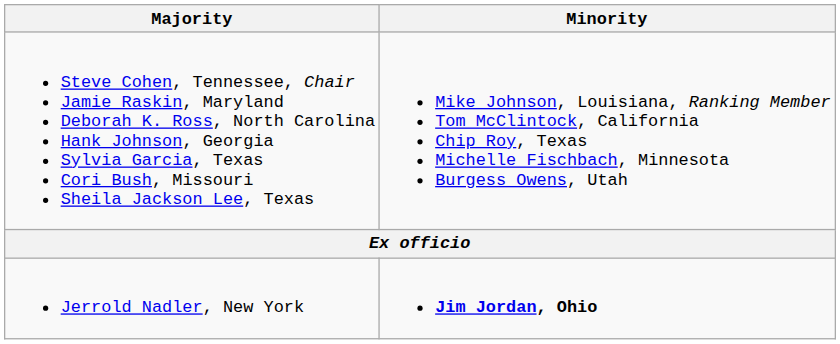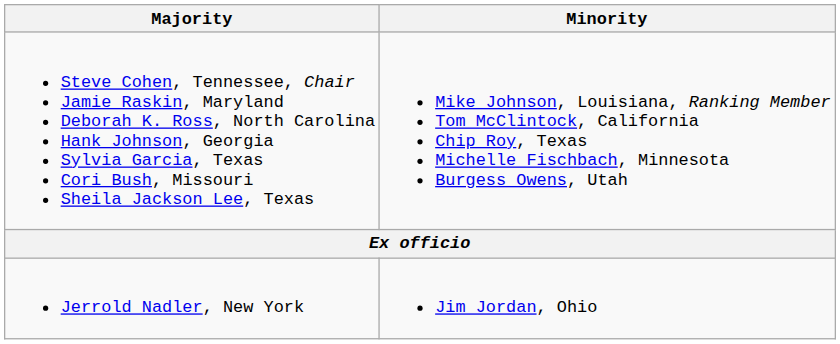(607, 308) bold -> (607, 308) normal
